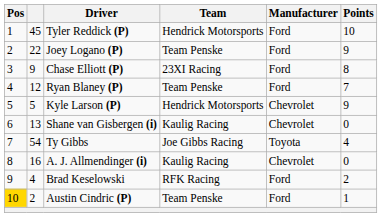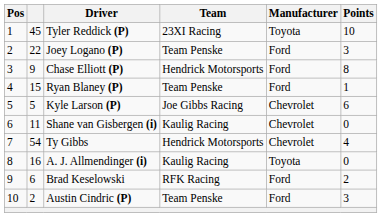(213, 31) Hendrick Motorsports -> (192, 31) 23XI Racing
(280, 31) Ford -> (285, 31) Toyota
(346, 50) 9 -> (346, 50) 3
(192, 68) 23XI Racing -> (213, 68) Hendrick Motorsports
(35, 87) 12 -> (35, 87) 15
(346, 87) 7 -> (346, 87) 1
(213, 105) Hendrick Motorsports -> (203, 105) Joe Gibbs Racing
(346, 105) 9 -> (346, 105) 6
(35, 123) 13 -> (35, 123) 11
(203, 142) Joe Gibbs Racing -> (213, 142) Hendrick Motorsports
(285, 142) Toyota -> (291, 142) Chevrolet
(291, 160) Chevrolet -> (285, 160) Toyota
(32, 179) 4 -> (32, 179) 6
(13, 197) gold background -> (13, 197) no background
(346, 197) 1 -> (346, 197) 3
